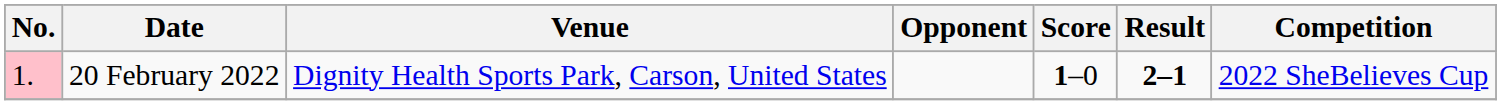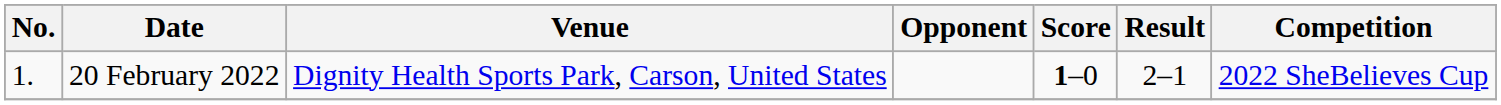(23, 74) pink background -> (23, 74) no background
(1165, 74) bold -> (1165, 74) normal
